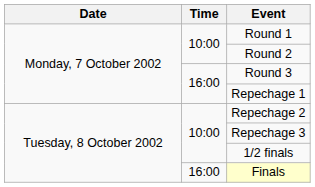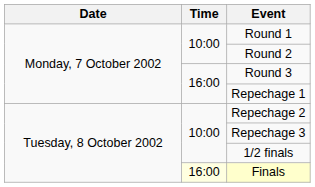(204, 172) no background -> (204, 172) lightyellow background
